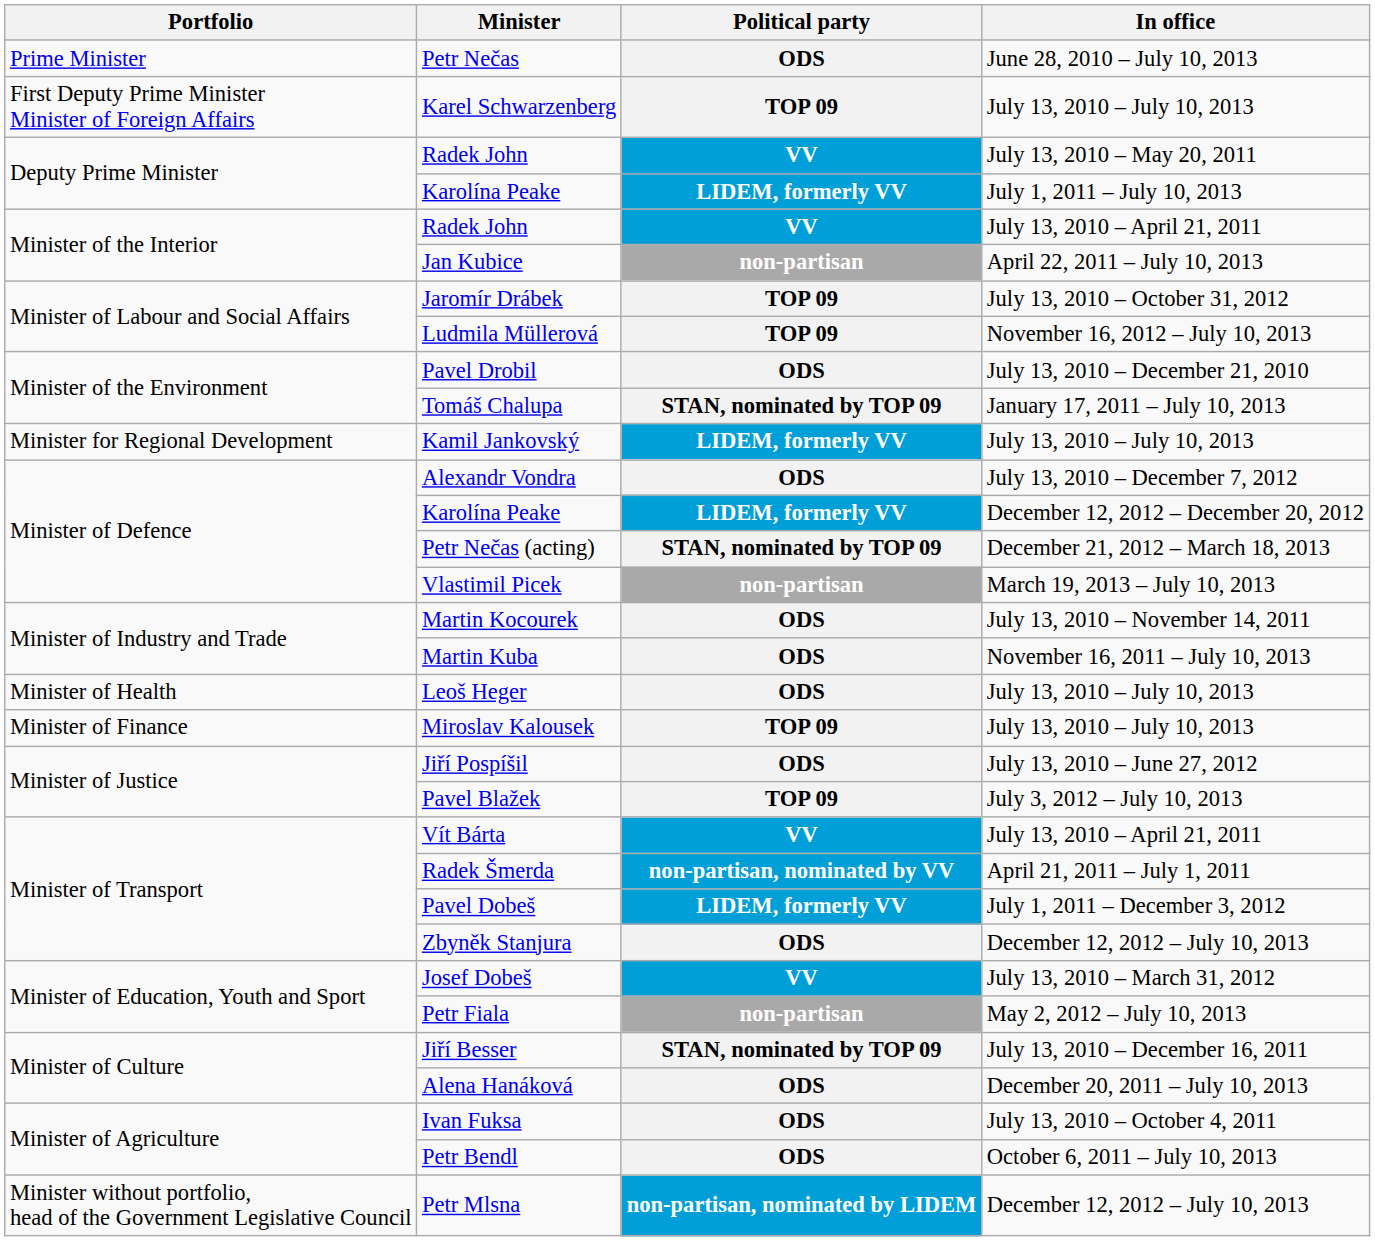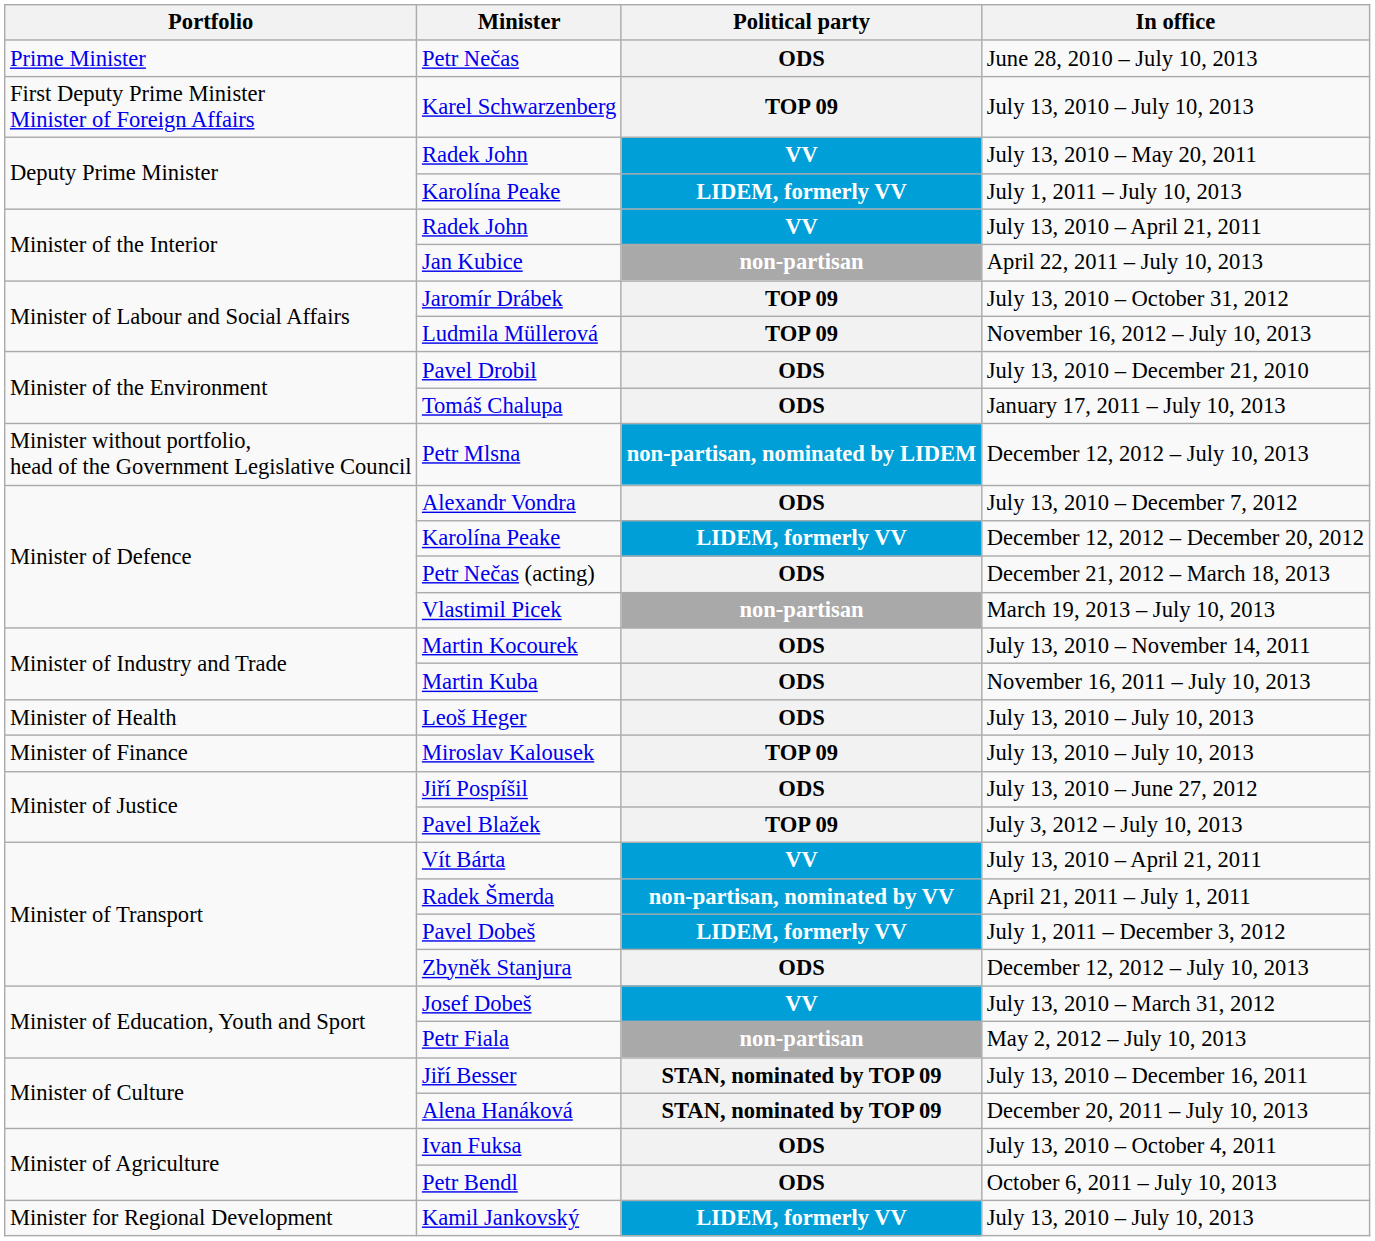(802, 405) STAN, nominated by TOP 09 -> (802, 405) ODS
rows swapped: (501, 441) <-> (471, 1205)
(802, 548) STAN, nominated by TOP 09 -> (802, 574) ODS
(802, 1085) ODS -> (802, 1110) STAN, nominated by TOP 09
